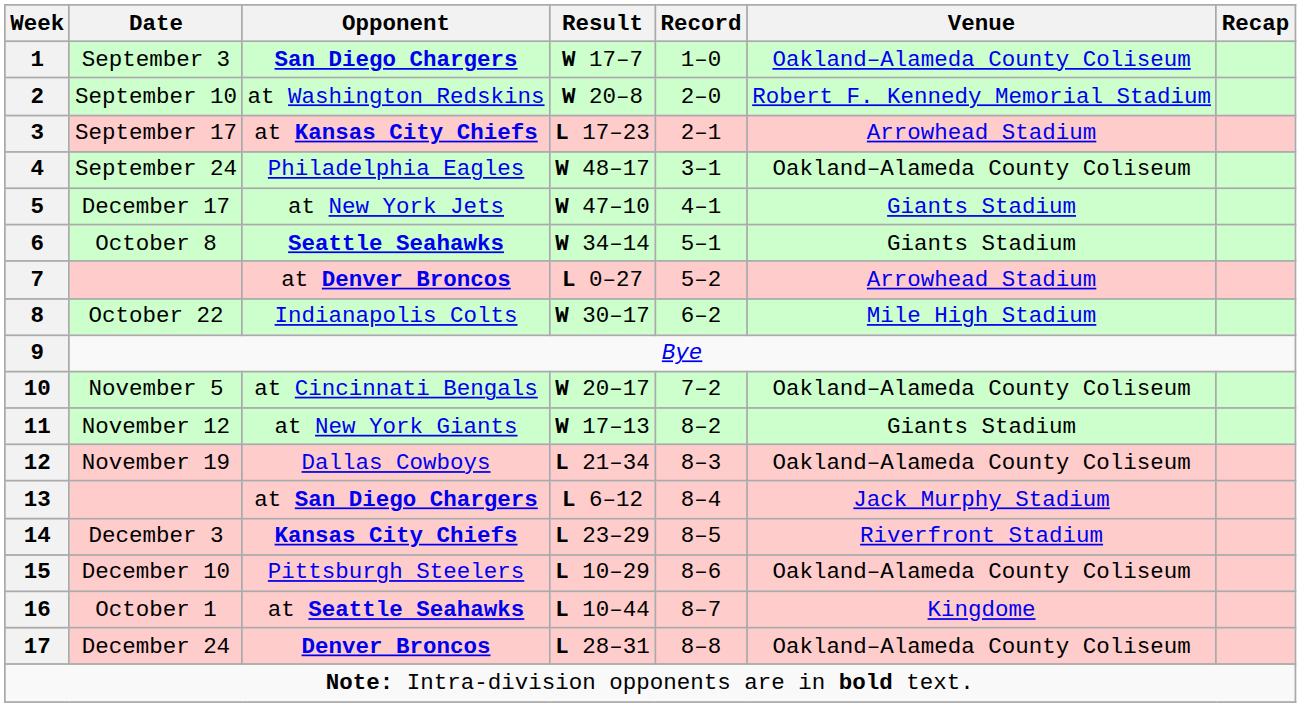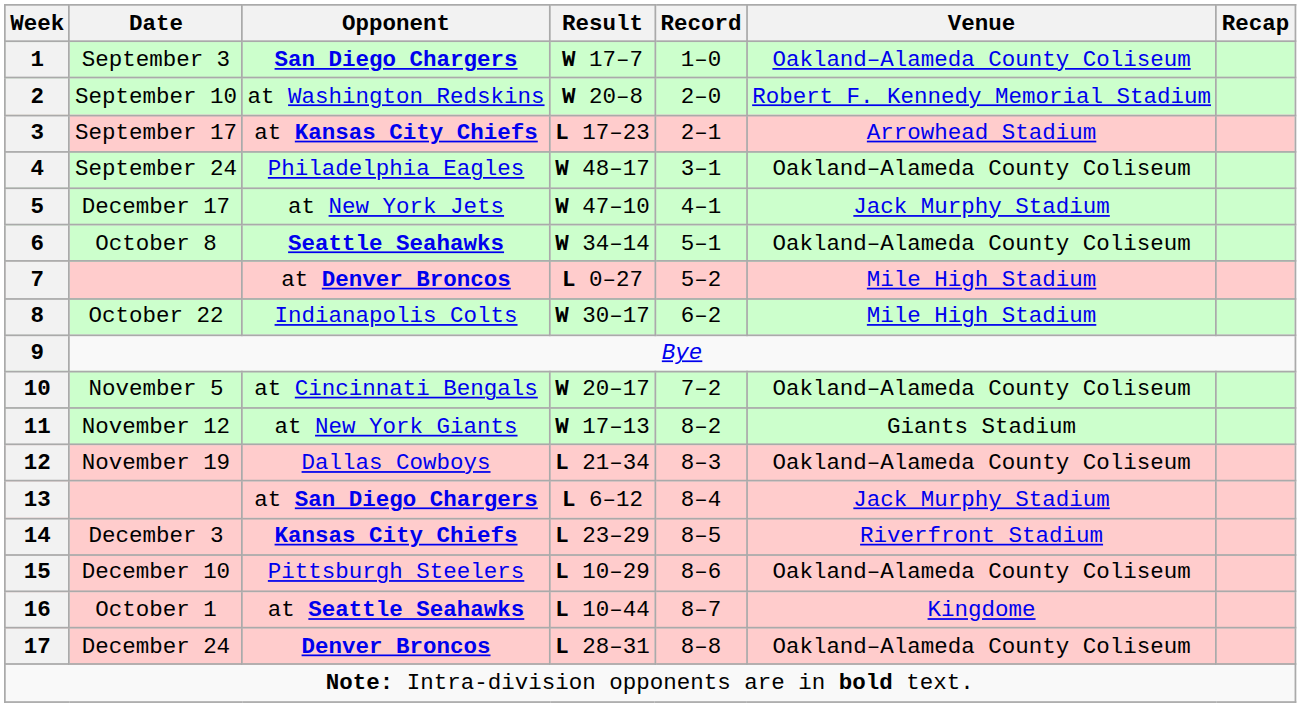(982, 206) Giants Stadium -> (982, 206) Jack Murphy Stadium
(982, 243) Giants Stadium -> (982, 243) Oakland–Alameda County Coliseum
(982, 280) Arrowhead Stadium -> (982, 280) Mile High Stadium
